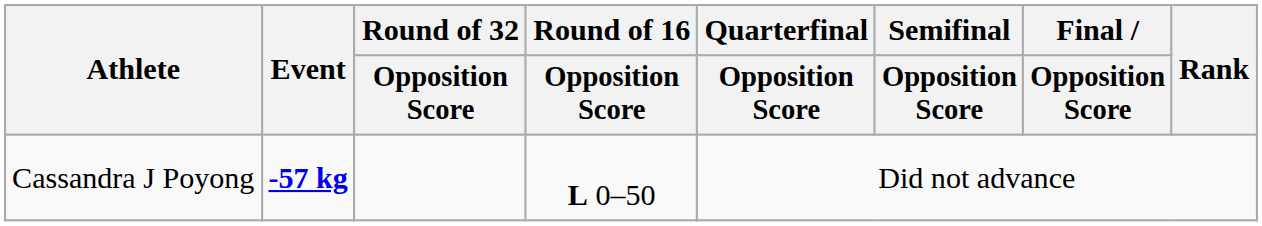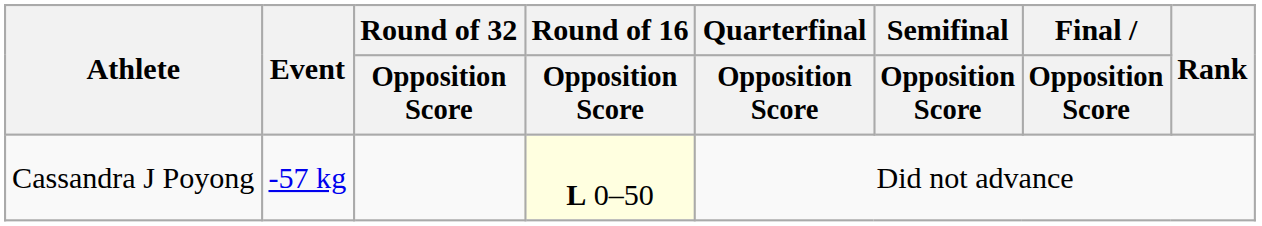(308, 177) bold -> (307, 177) normal
(612, 195) no background -> (610, 195) lightyellow background
